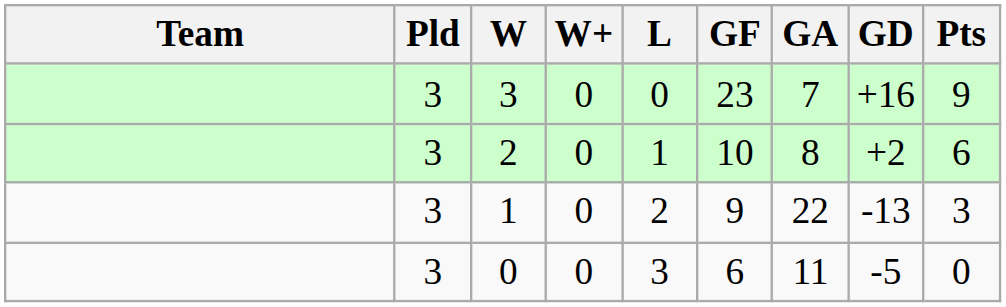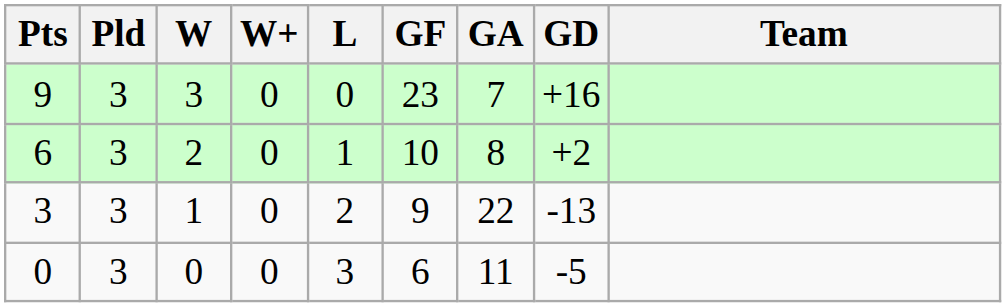columns swapped: (200, 34) <-> (961, 34)
